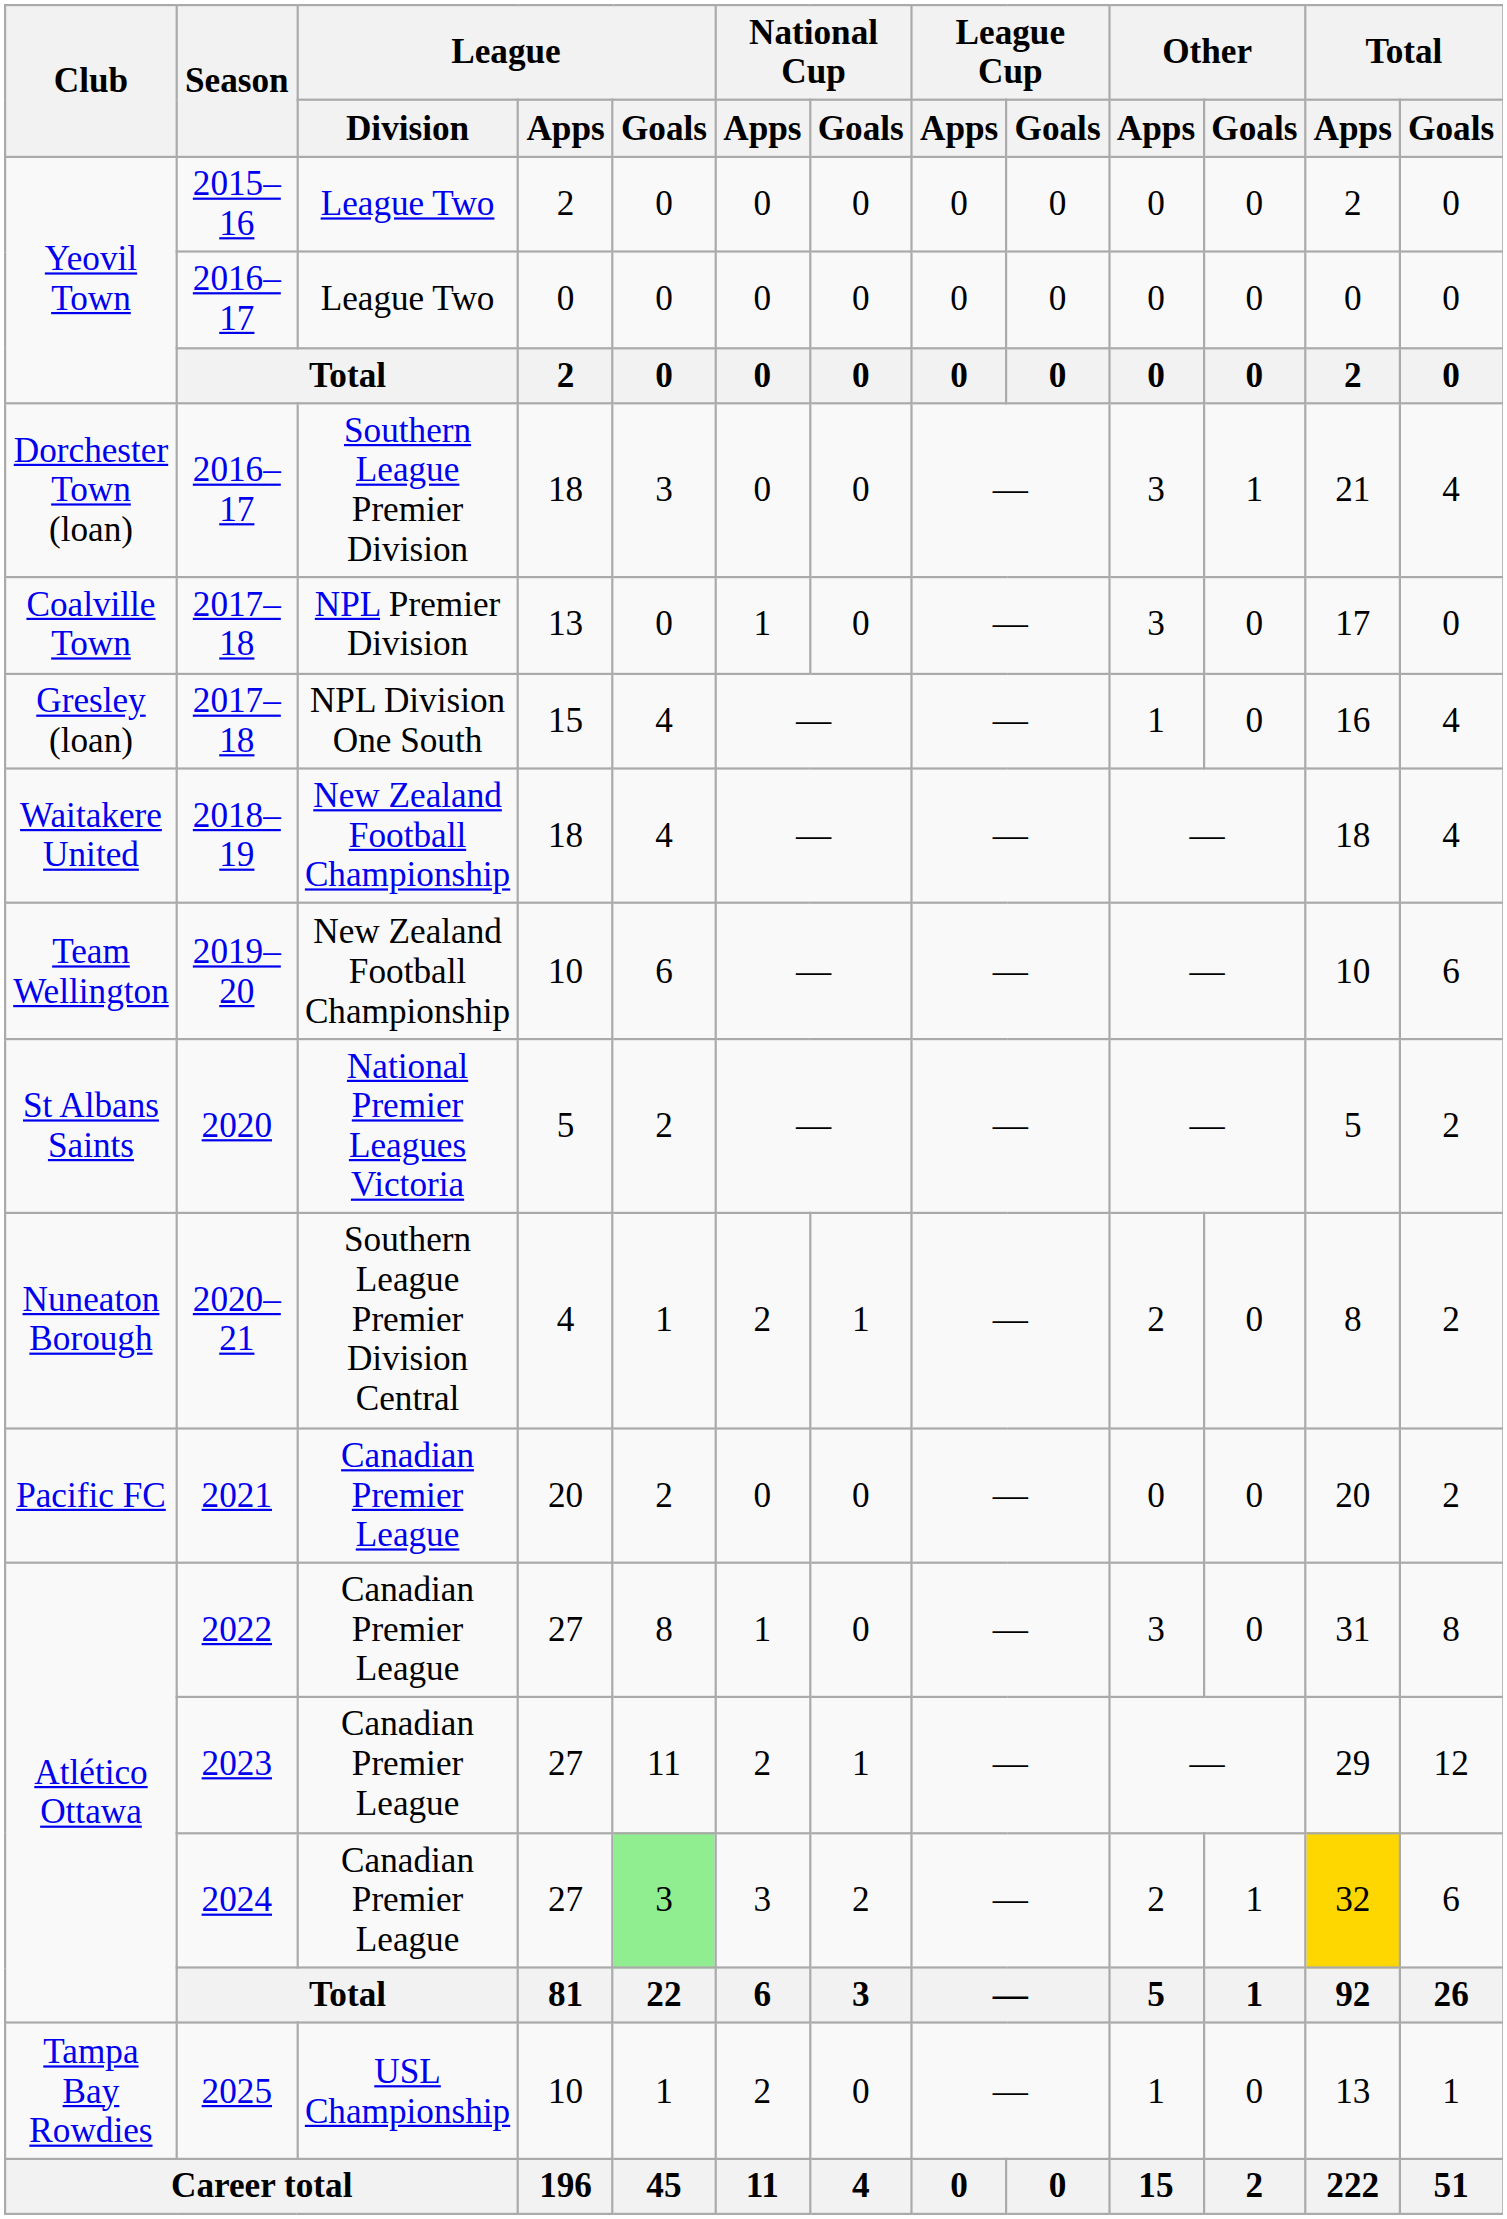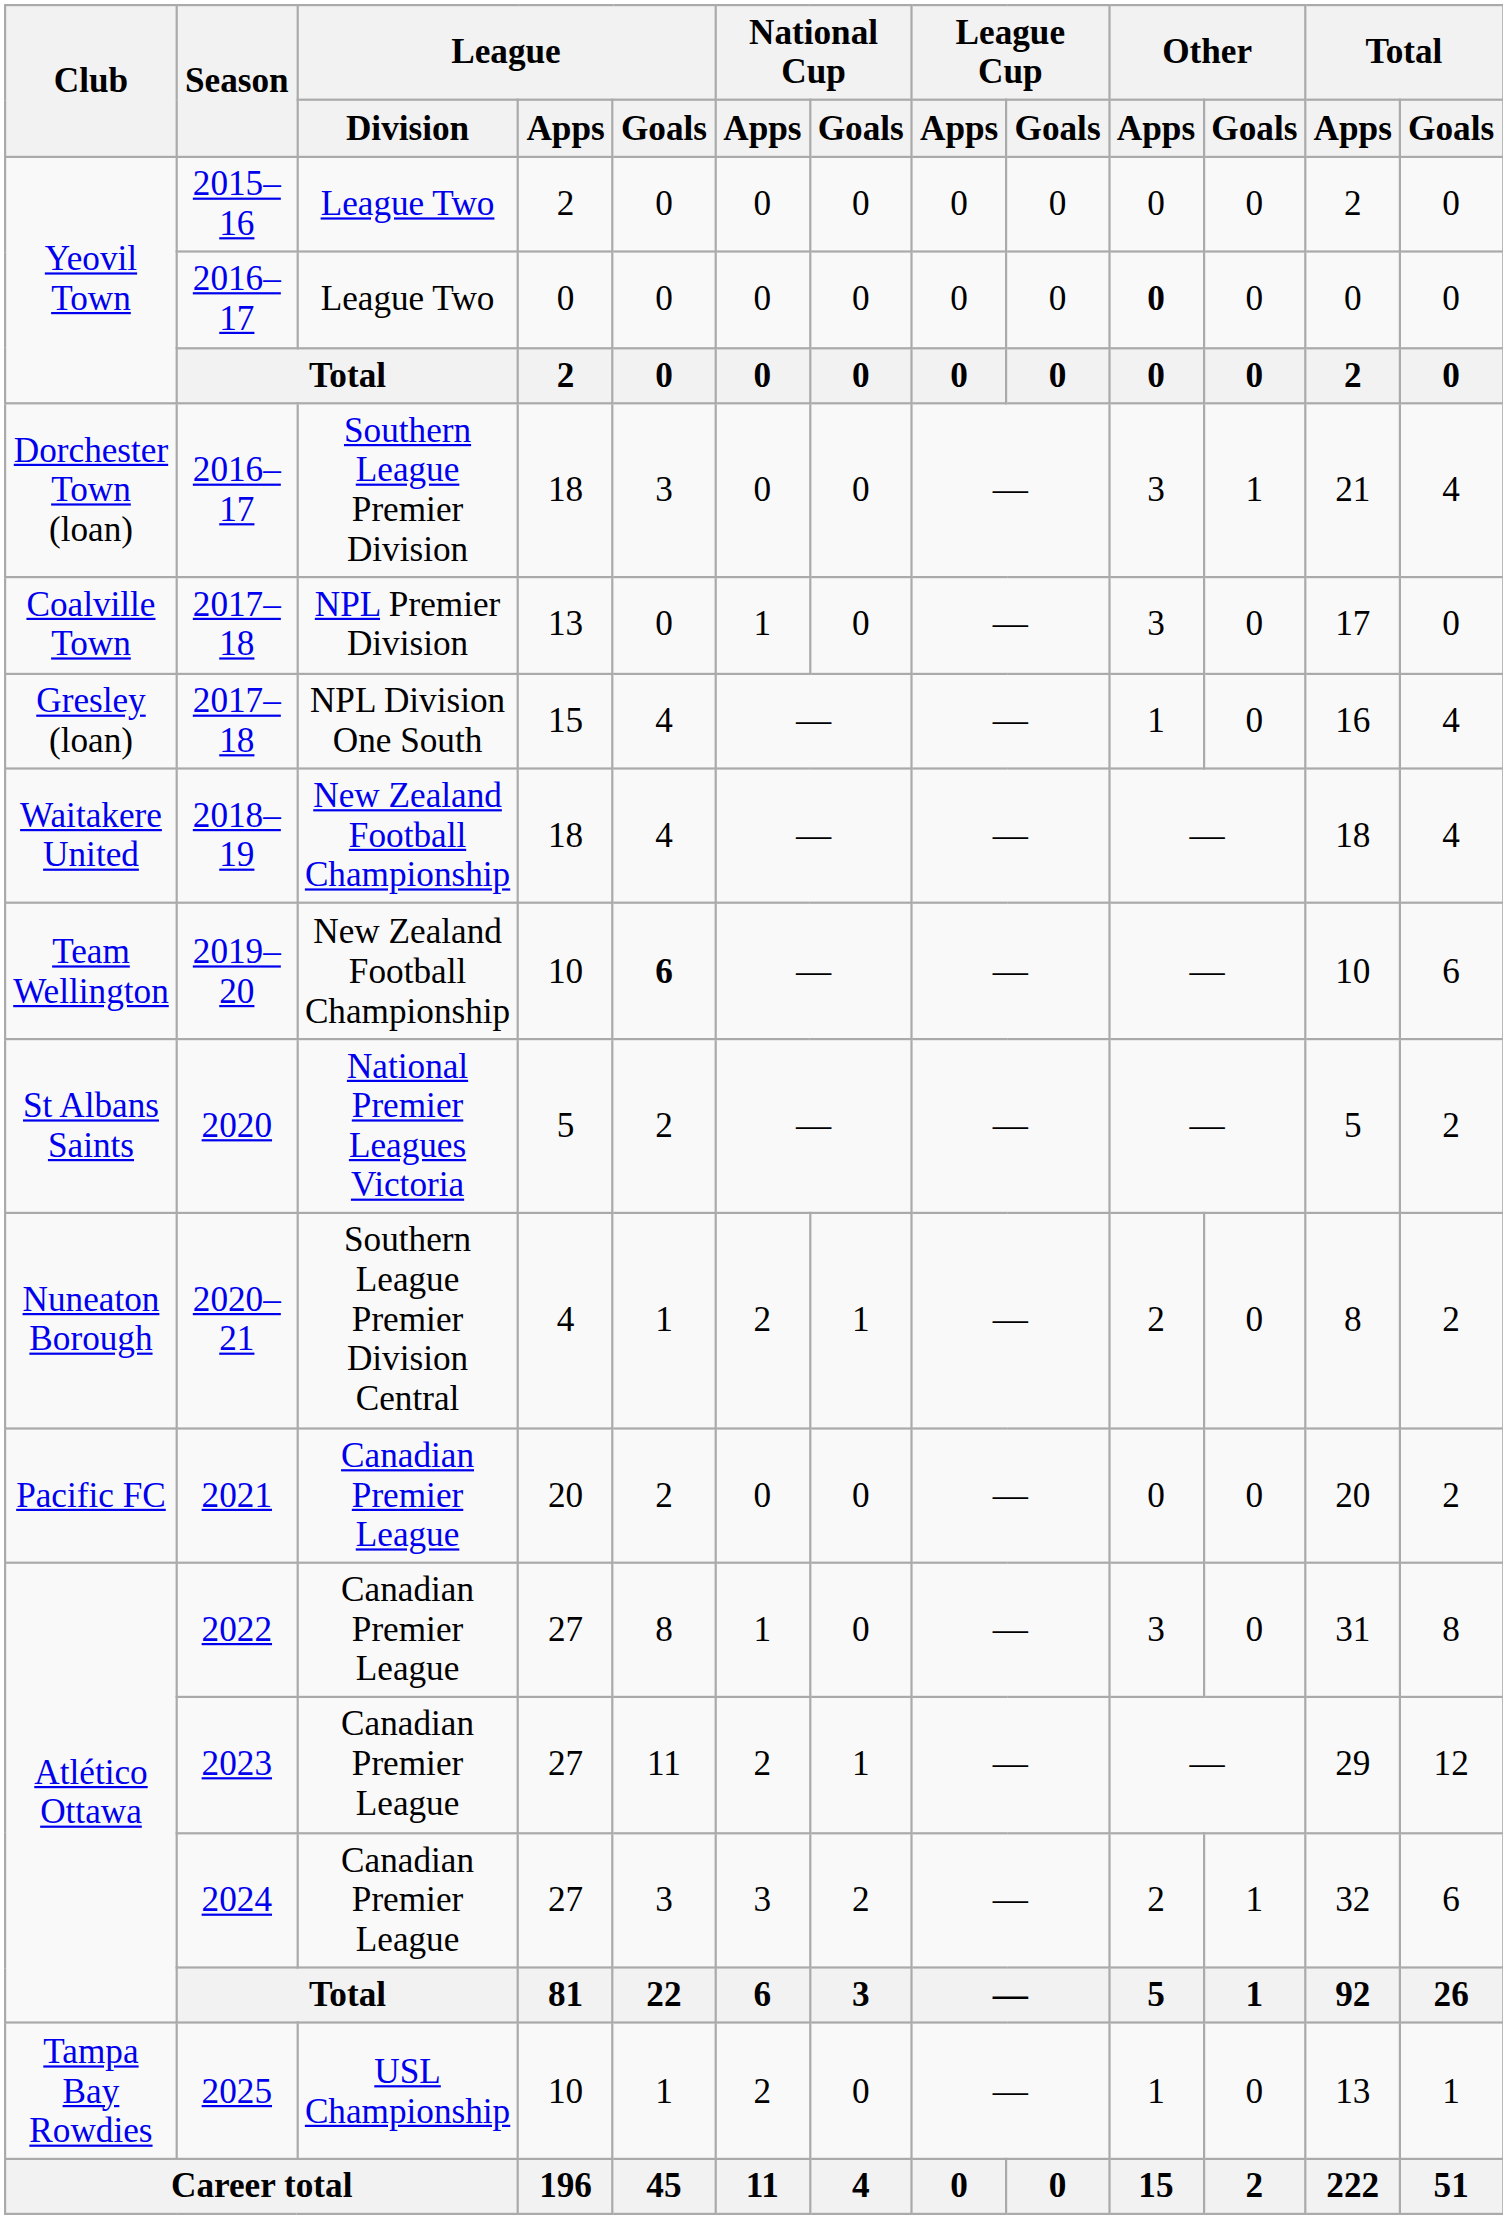(1156, 298) normal -> (1156, 298) bold
(664, 970) normal -> (664, 970) bold
(664, 1899) lightgreen background -> (664, 1899) no background
(1353, 1899) gold background -> (1353, 1899) no background
